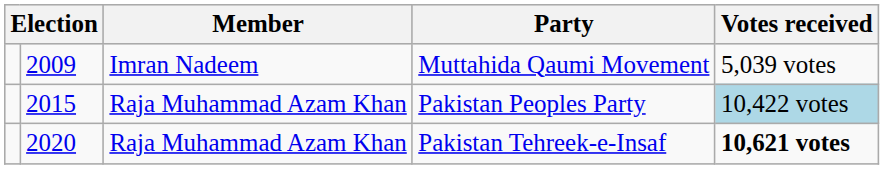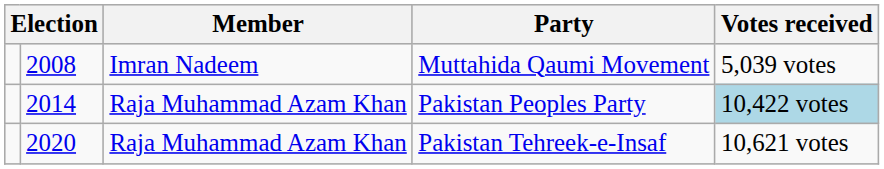(51, 63) 2009 -> (51, 63) 2008
(51, 103) 2015 -> (51, 103) 2014
(785, 143) bold -> (785, 143) normal
